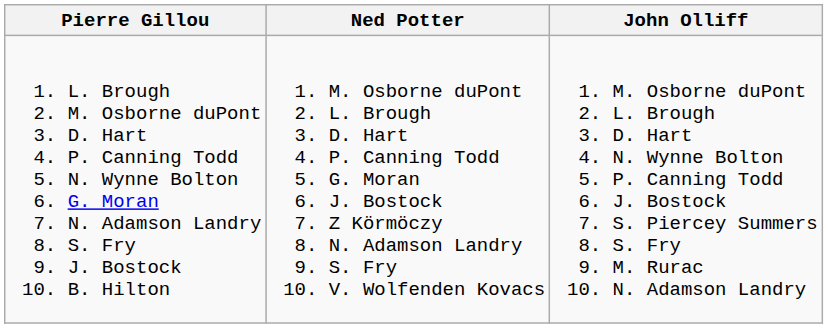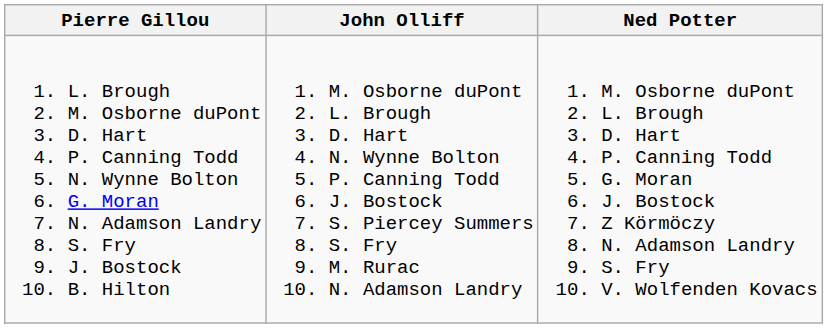columns swapped: (408, 20) <-> (686, 20)
